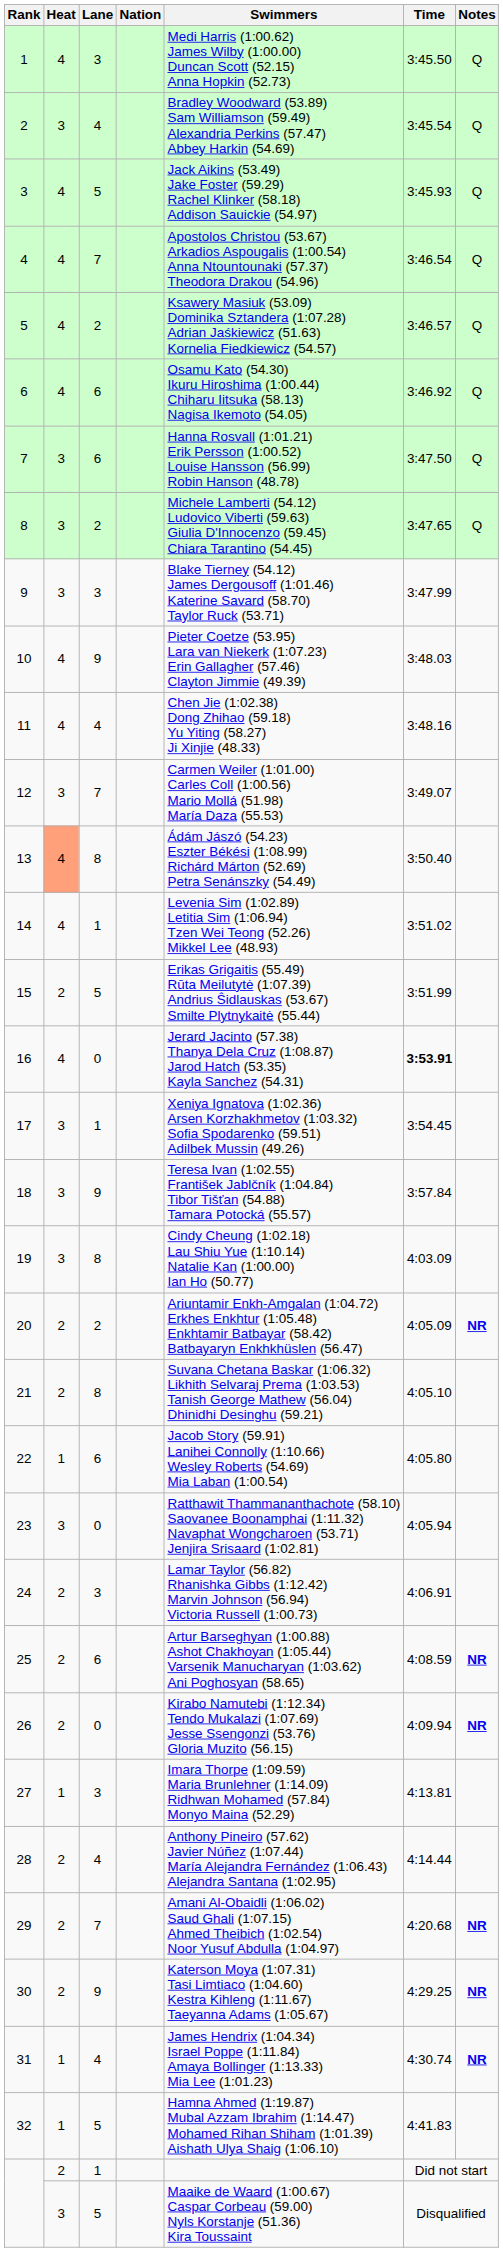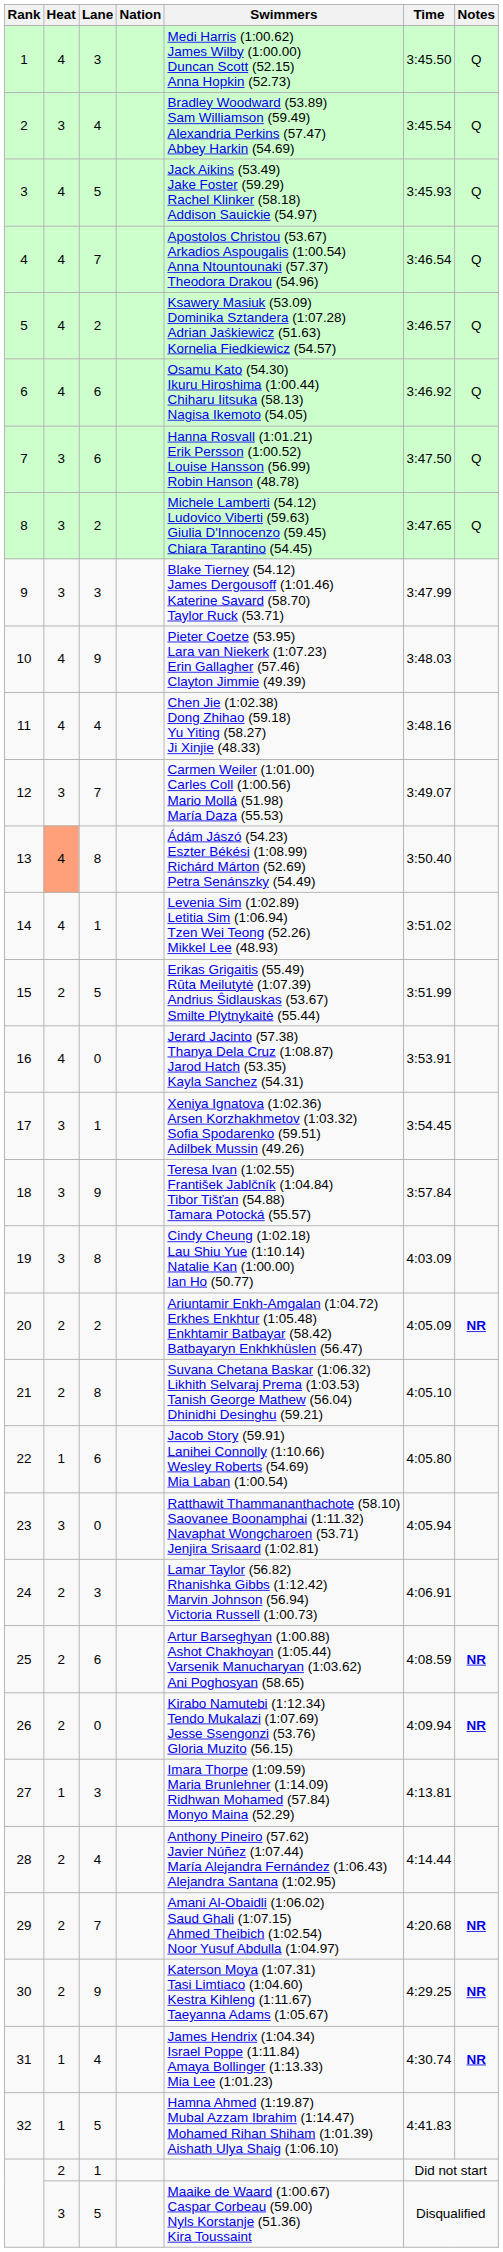(429, 1059) bold -> (429, 1059) normal
